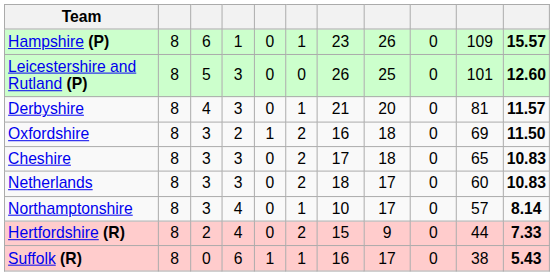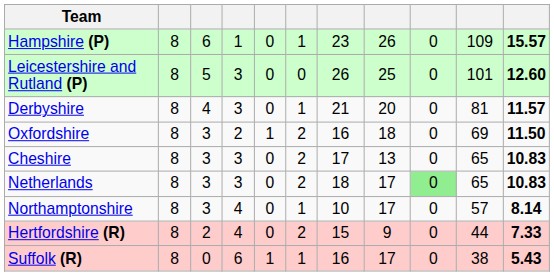(387, 158) 18 -> (387, 158) 13
(433, 183) no background -> (433, 183) lightgreen background
(480, 183) 60 -> (480, 183) 65
